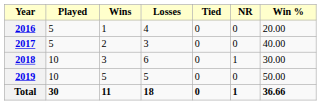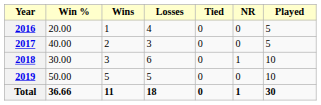columns swapped: (73, 12) <-> (288, 12)
